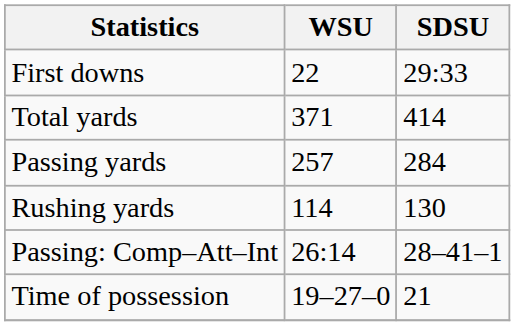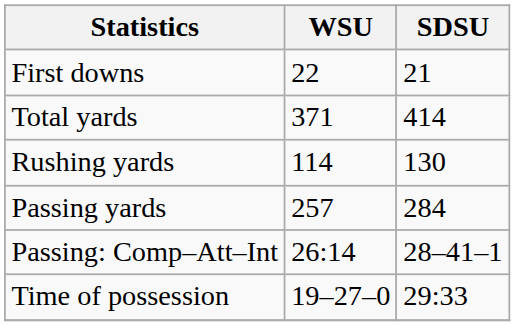(436, 72) 29:33 -> (418, 72) 21
rows swapped: (93, 206) <-> (89, 162)
(418, 296) 21 -> (436, 296) 29:33
